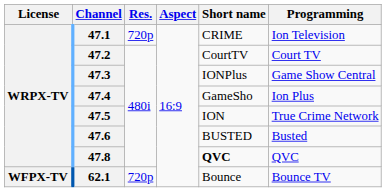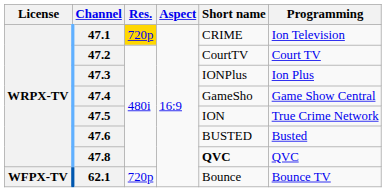(141, 34) no background -> (141, 34) gold background
(324, 75) Game Show Central -> (293, 75) Ion Plus
(293, 95) Ion Plus -> (324, 95) Game Show Central
